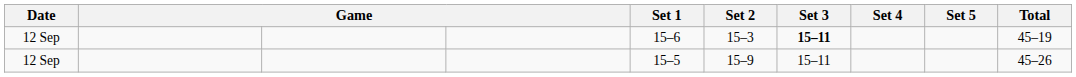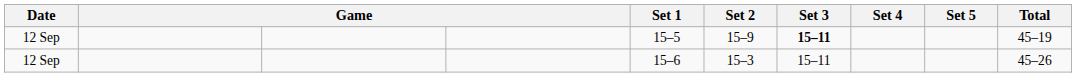(667, 38) 15–6 -> (667, 38) 15–5
(740, 38) 15–3 -> (740, 38) 15–9
(667, 60) 15–5 -> (667, 60) 15–6
(740, 60) 15–9 -> (740, 60) 15–3
